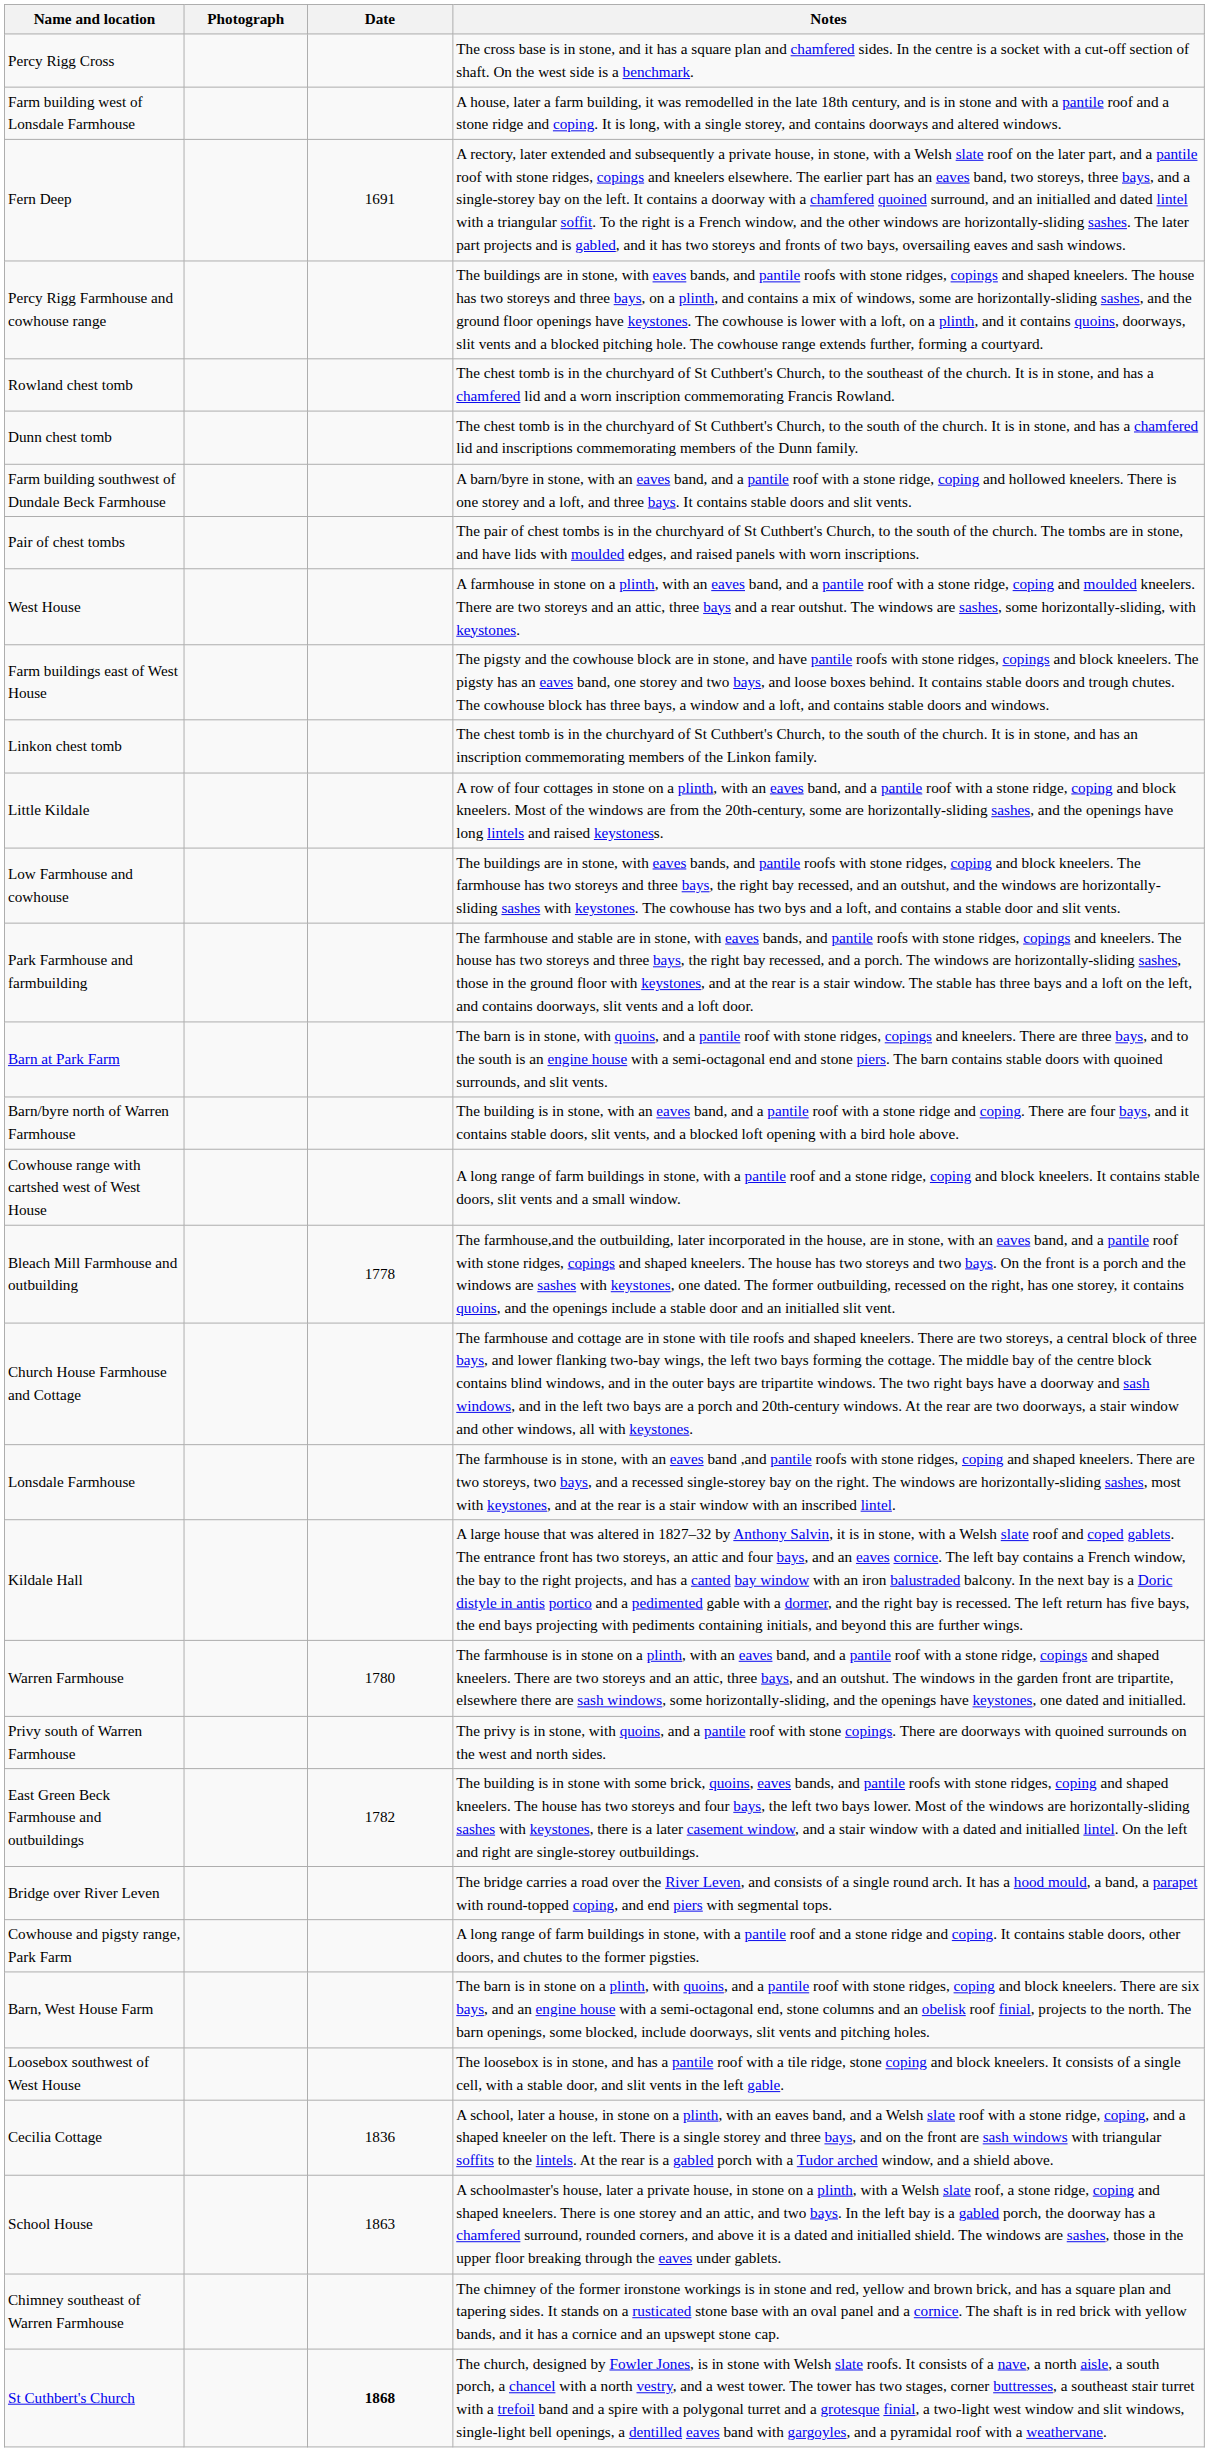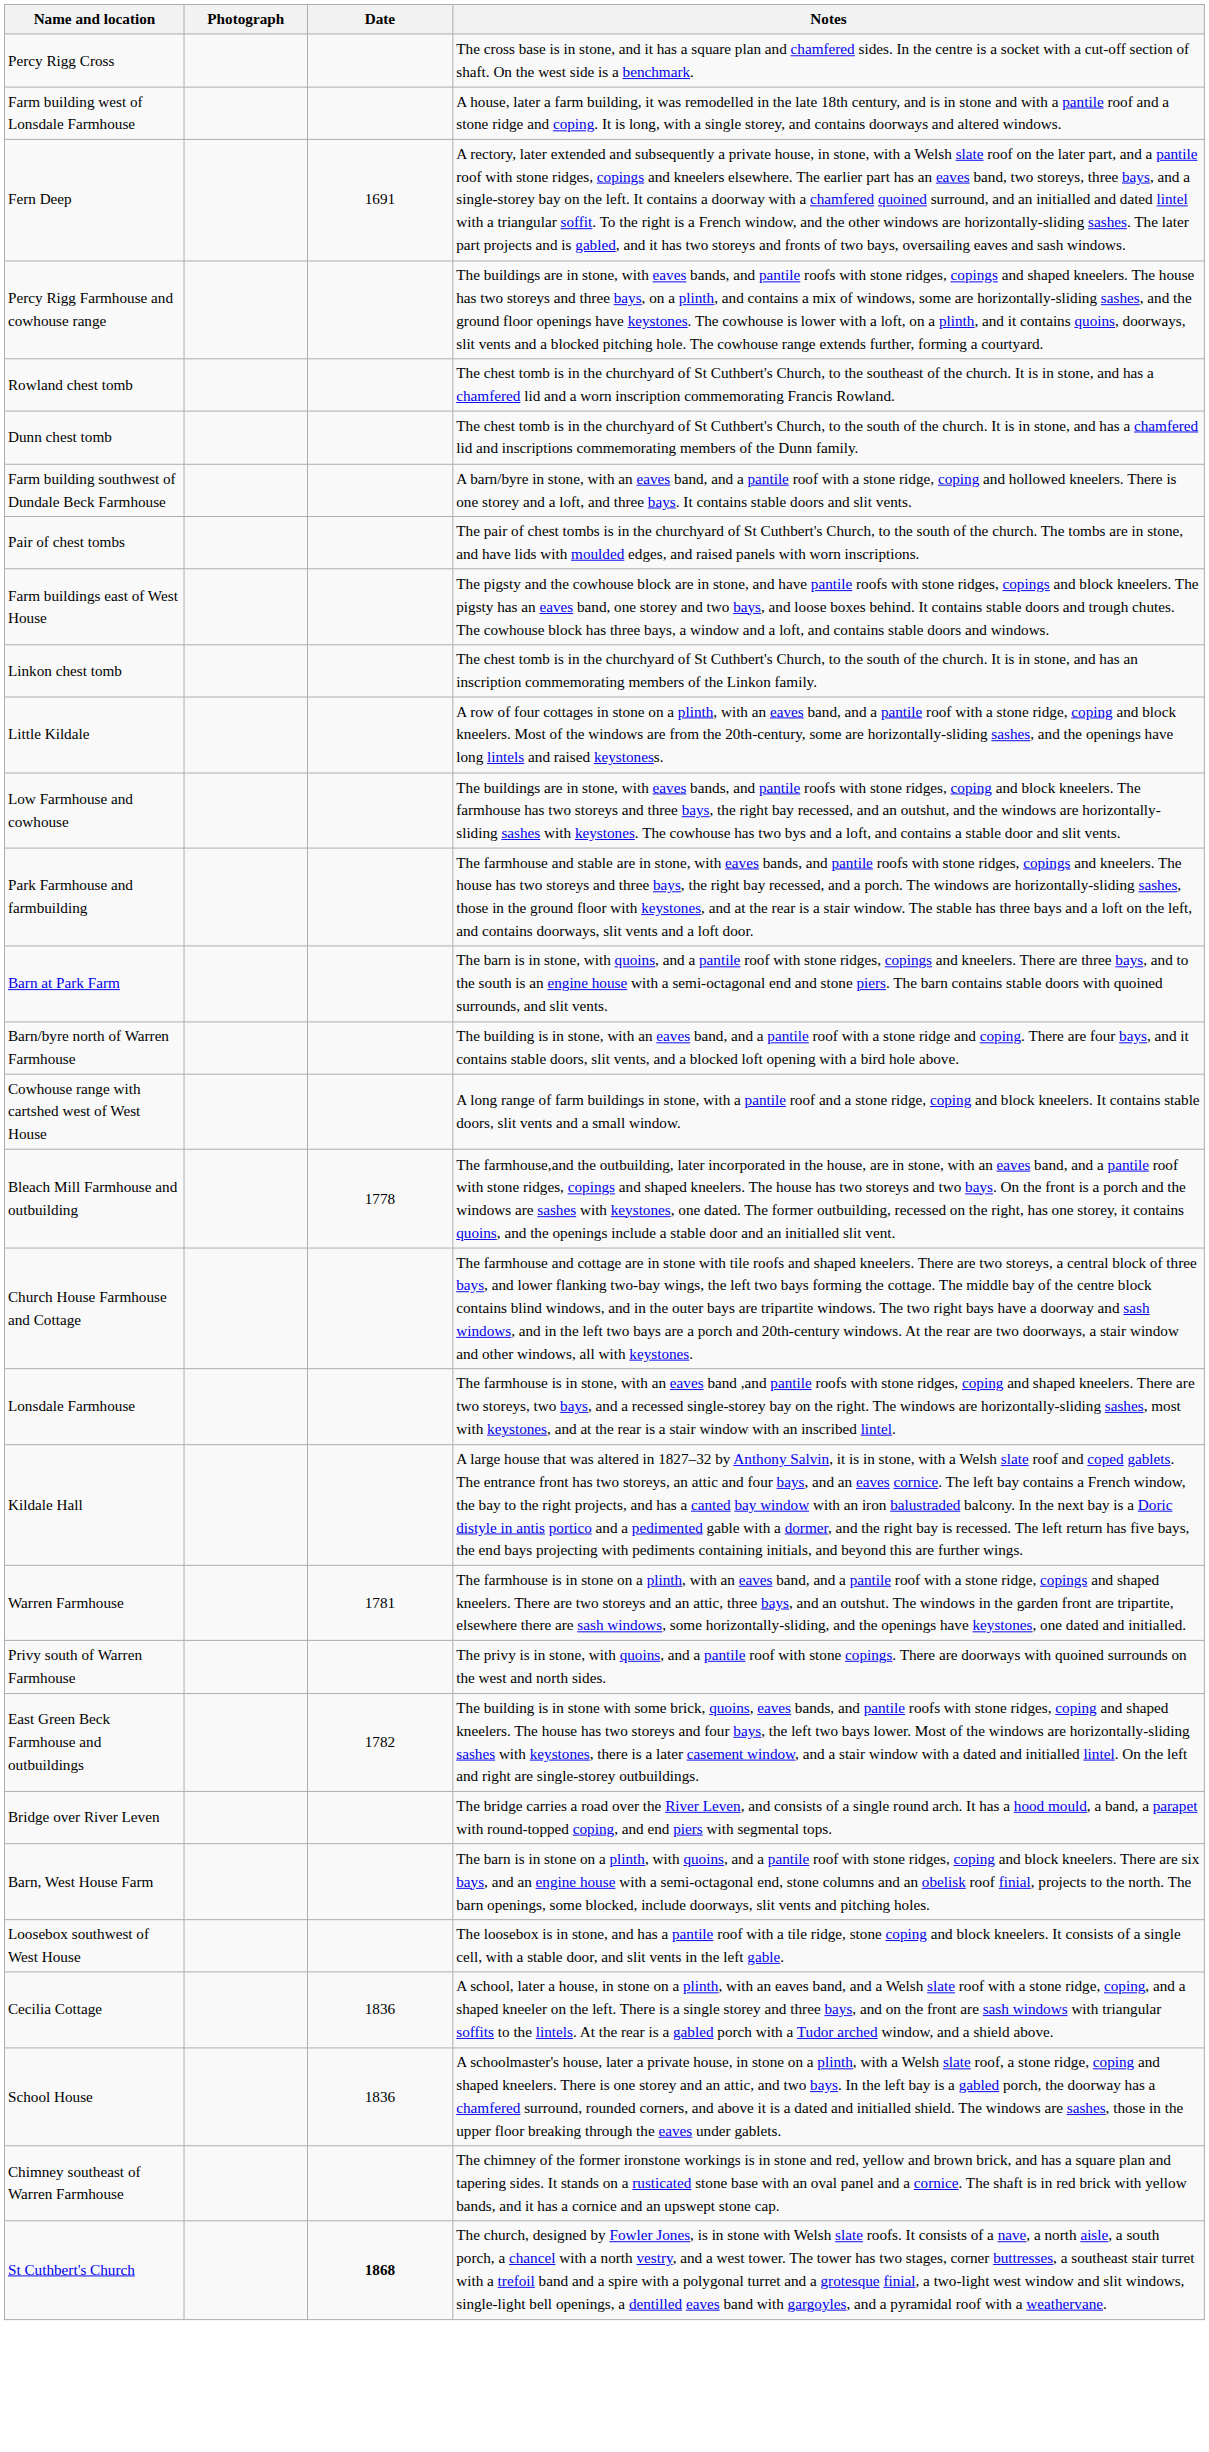- row: (44, 606)
(380, 1678) 1780 -> (380, 1602) 1781
- row: (94, 1945)
(380, 2224) 1863 -> (380, 2096) 1836
